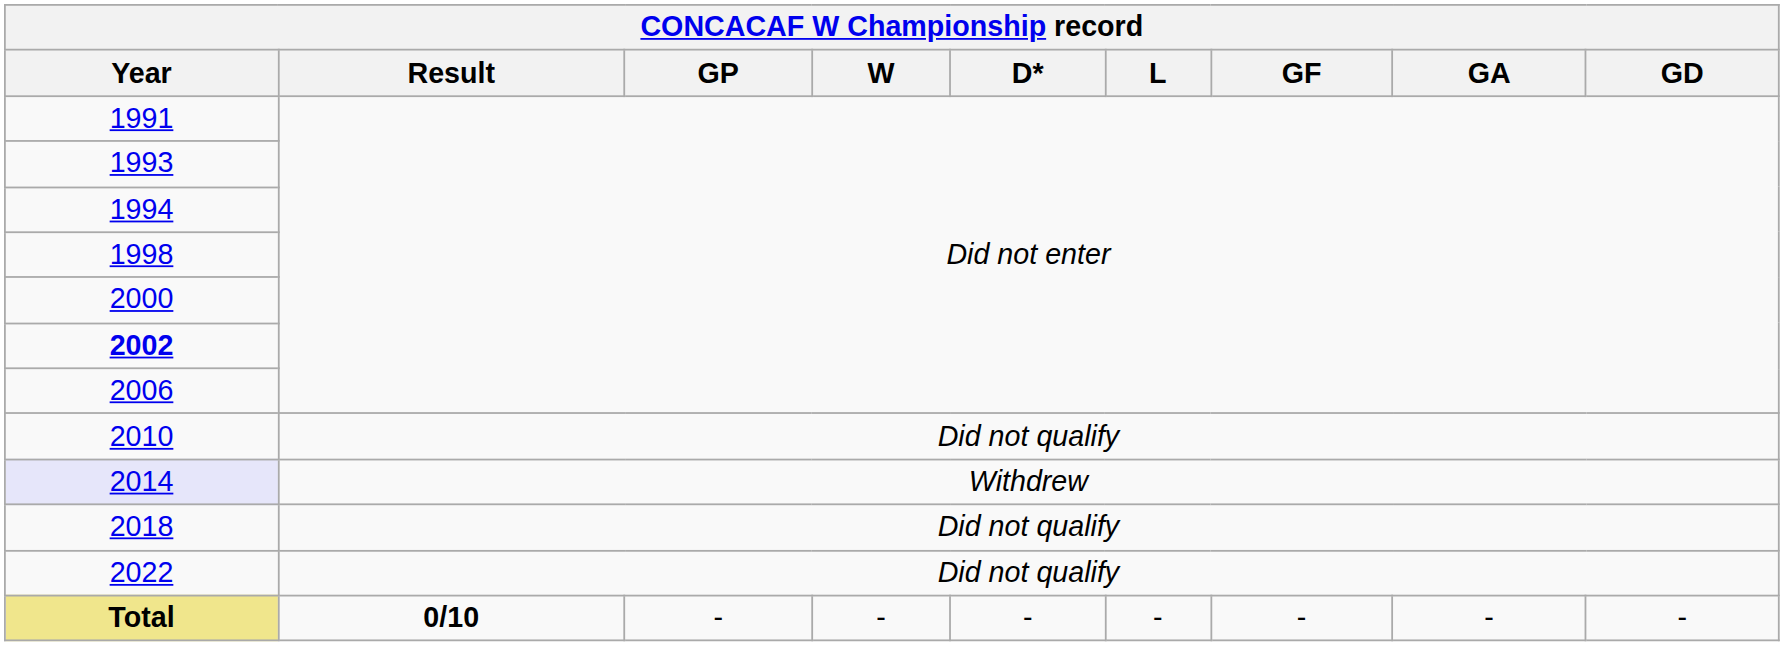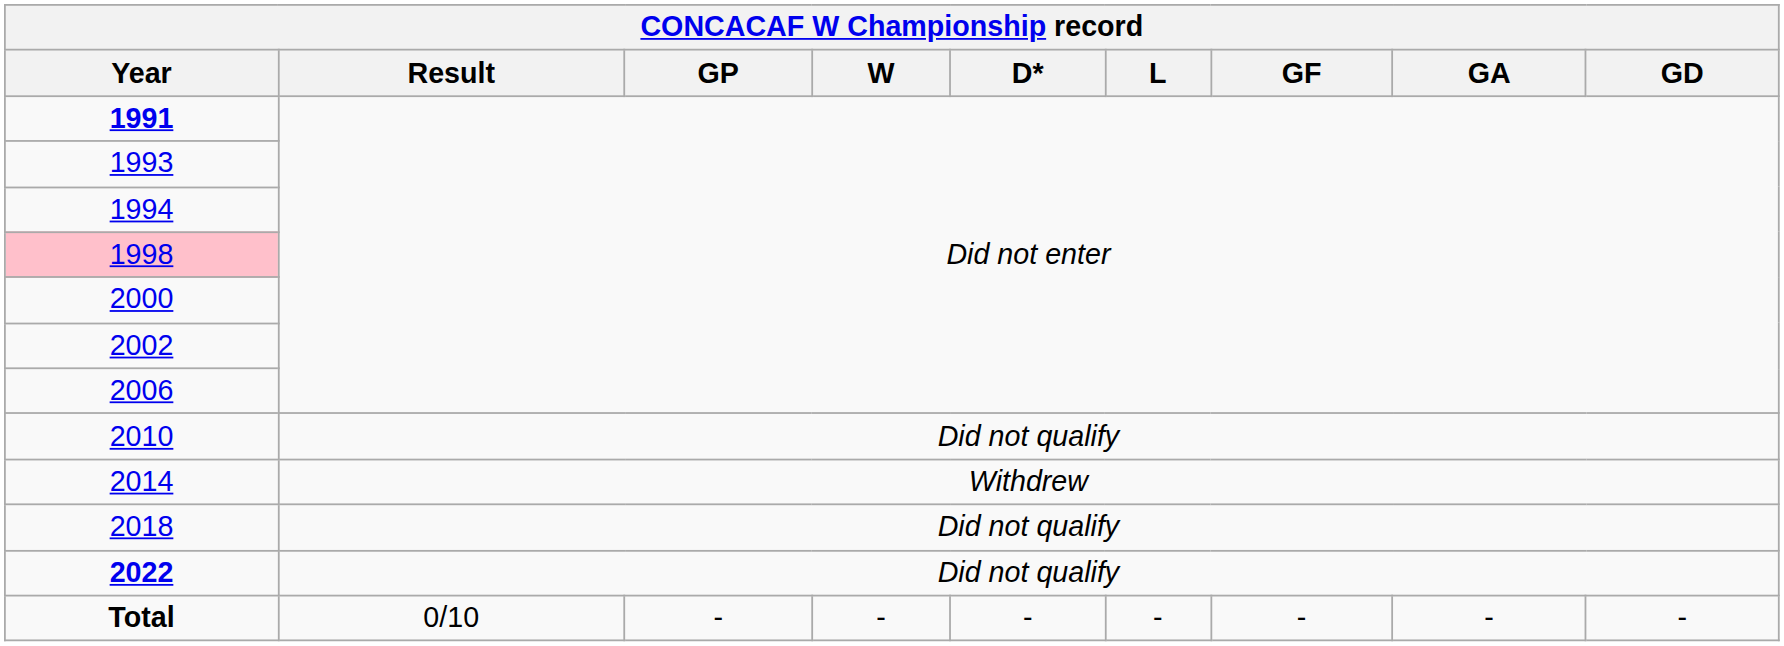(141, 118) normal -> (141, 118) bold
(141, 254) no background -> (141, 254) pink background
(141, 345) bold -> (141, 345) normal
(141, 481) lavender background -> (141, 481) no background
(141, 572) normal -> (141, 572) bold
(141, 617) khaki background -> (141, 617) no background
(451, 617) bold -> (451, 617) normal
